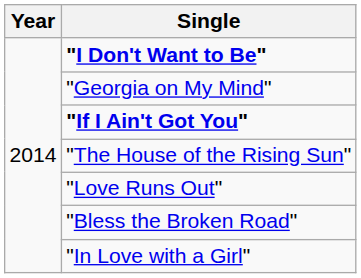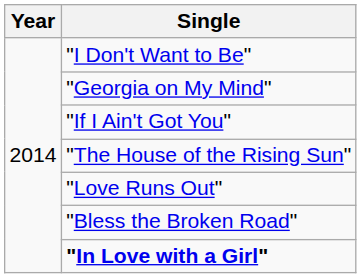(166, 54) bold -> (159, 54) normal
(157, 121) bold -> (149, 121) normal
(158, 255) normal -> (167, 255) bold
